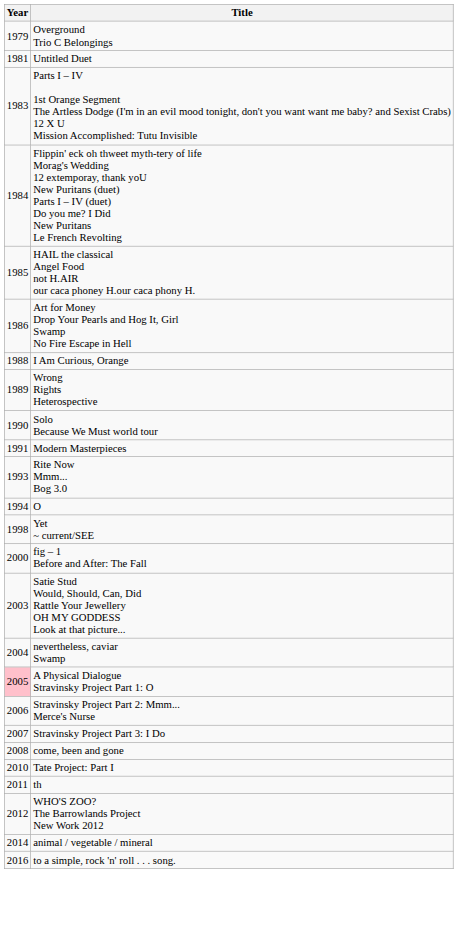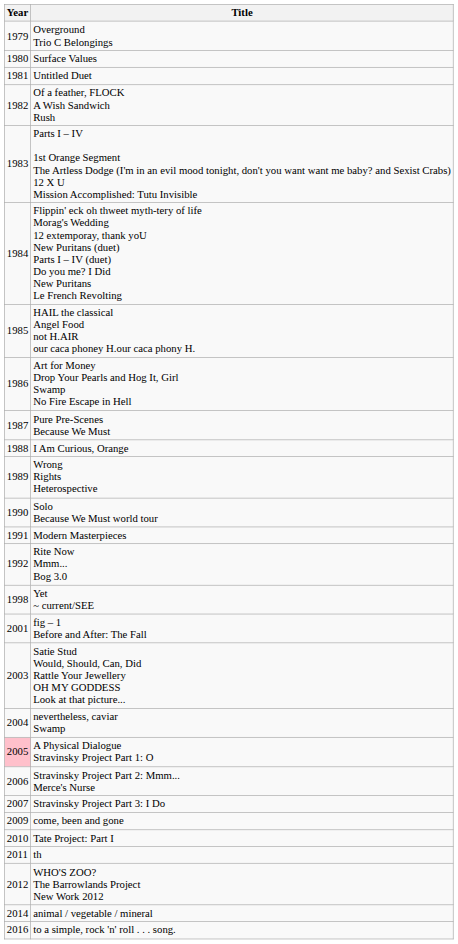+ row: (65, 59)
+ row: (79, 105)
+ row: (72, 425)
(18, 477) 1993 -> (18, 564) 1992
- row: (37, 506)
(18, 558) 2000 -> (18, 628) 2001
(18, 751) 2008 -> (18, 821) 2009
